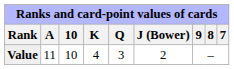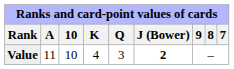(163, 54) normal -> (163, 54) bold
